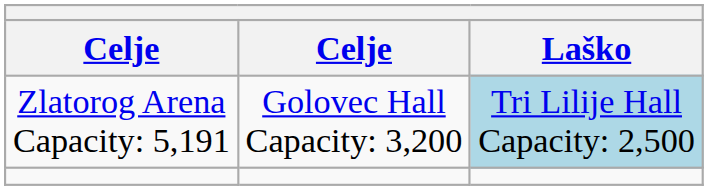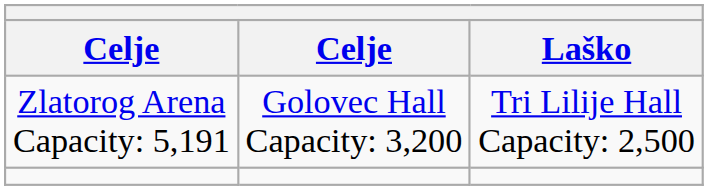(587, 120) lightblue background -> (587, 120) no background
